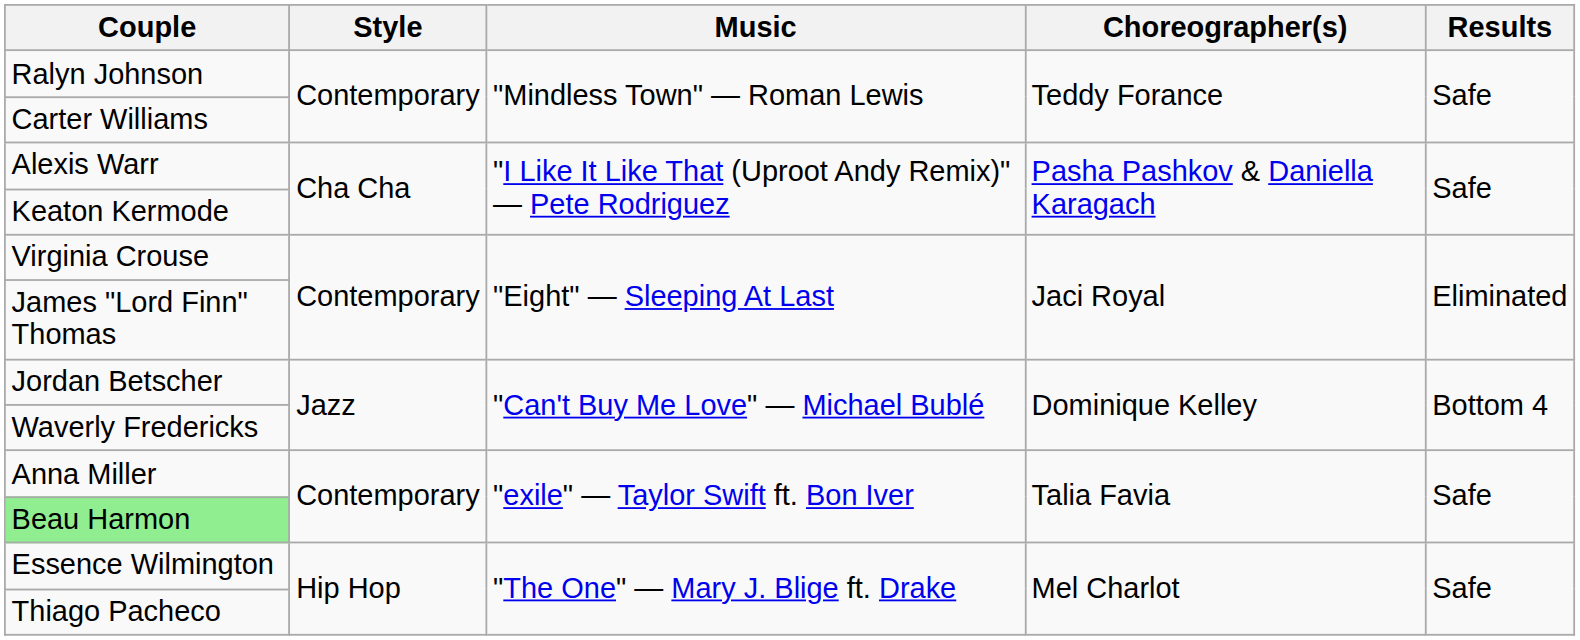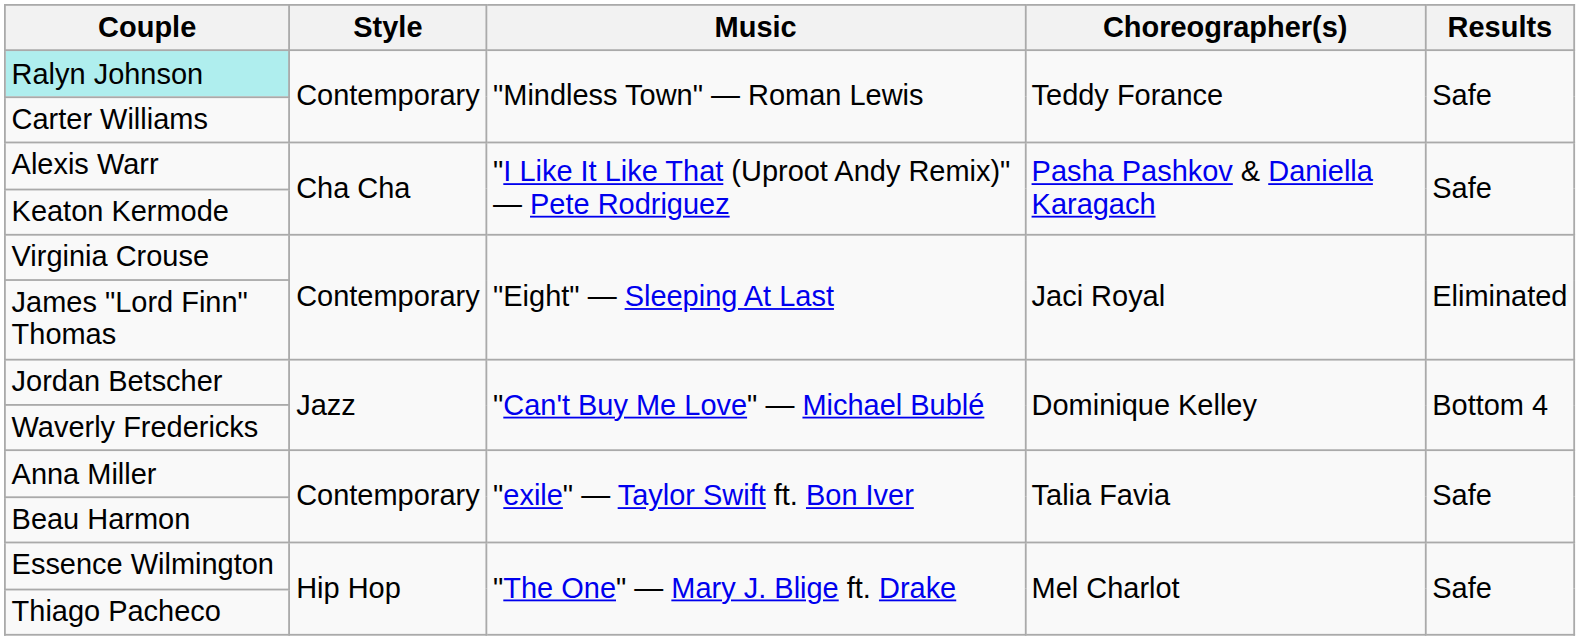(107, 73) no background -> (107, 73) paleturquoise background
(101, 519) lightgreen background -> (101, 519) no background
